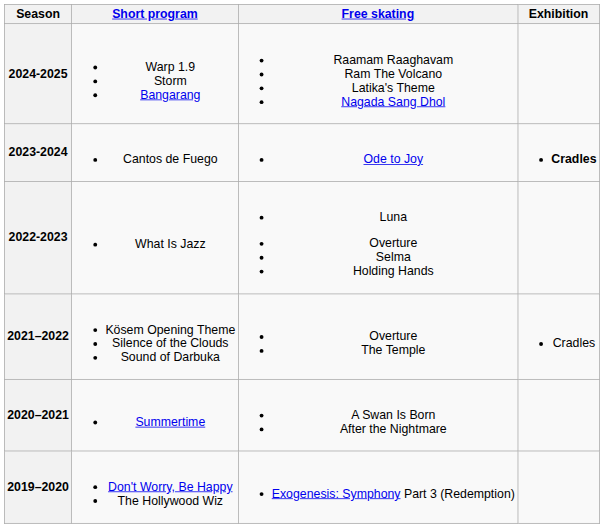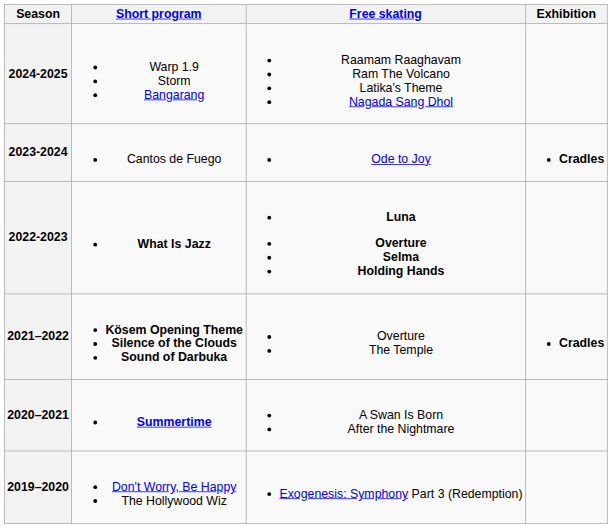(155, 244) normal -> (159, 244) bold
(378, 244) normal -> (386, 244) bold
(155, 343) normal -> (159, 343) bold
(559, 343) normal -> (566, 343) bold
(155, 422) normal -> (159, 422) bold
